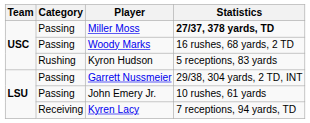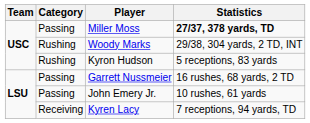(56, 45) Passing -> (57, 45) Rushing
(235, 45) 16 rushes, 68 yards, 2 TD -> (239, 45) 29/38, 304 yards, 2 TD, INT
(239, 77) 29/38, 304 yards, 2 TD, INT -> (235, 77) 16 rushes, 68 yards, 2 TD
